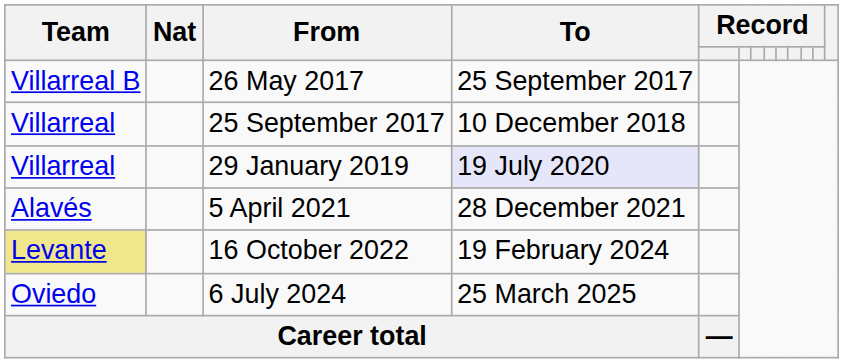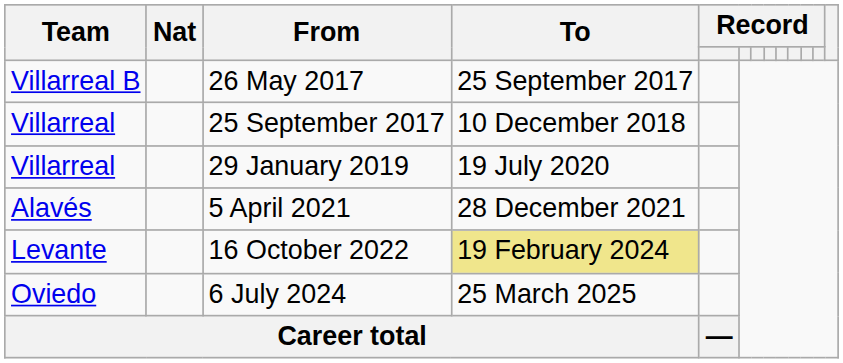(533, 166) lavender background -> (533, 166) no background
(59, 251) khaki background -> (59, 251) no background
(563, 251) no background -> (563, 251) khaki background
